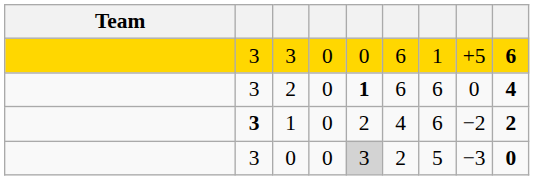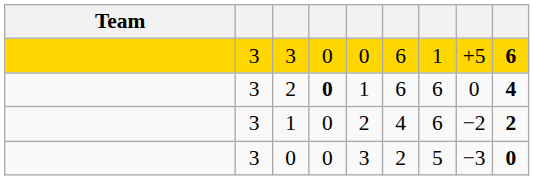(327, 89) normal -> (327, 89) bold
(364, 89) bold -> (364, 89) normal
(254, 123) bold -> (254, 123) normal
(364, 157) lightgrey background -> (364, 157) no background
